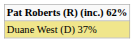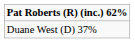(52, 29) khaki background -> (52, 29) no background
